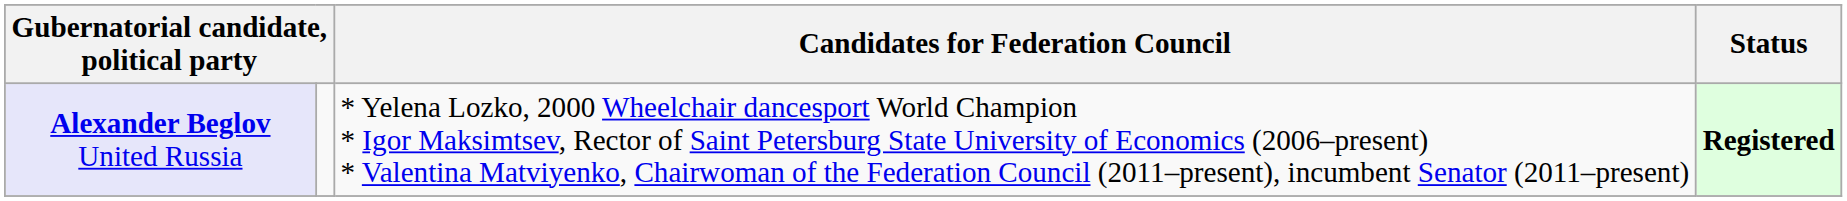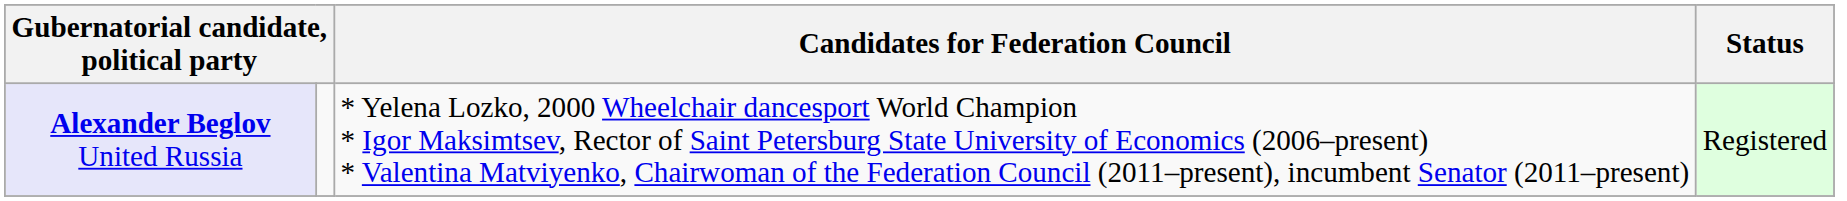(1769, 139) bold -> (1765, 139) normal
